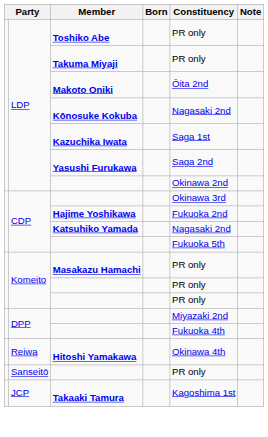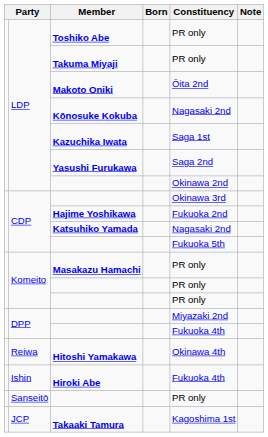+ row: (21, 377)
